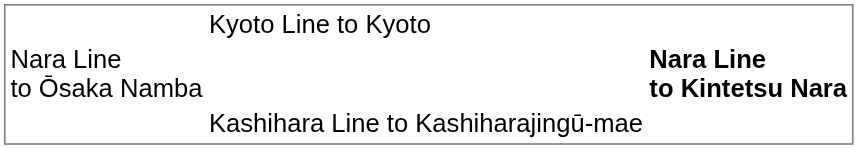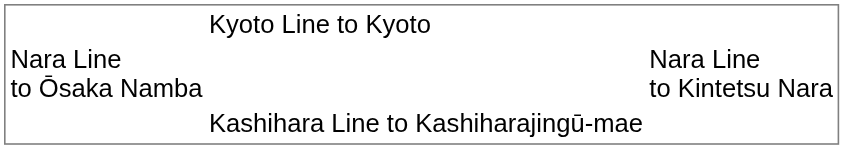(748, 74) bold -> (741, 74) normal
